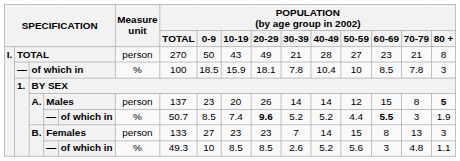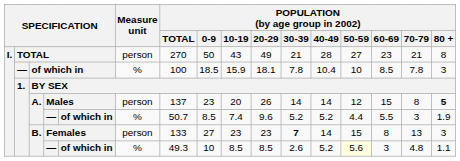(266, 117) bold -> (266, 117) normal
(386, 117) bold -> (386, 117) normal
(296, 132) normal -> (296, 132) bold
(356, 148) no background -> (356, 148) lightyellow background
